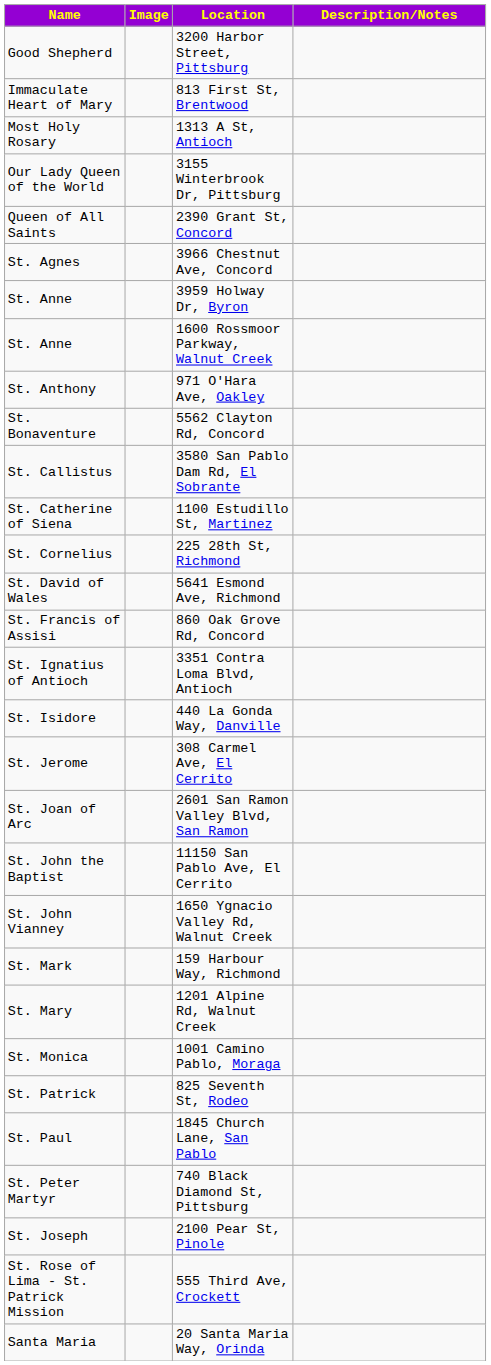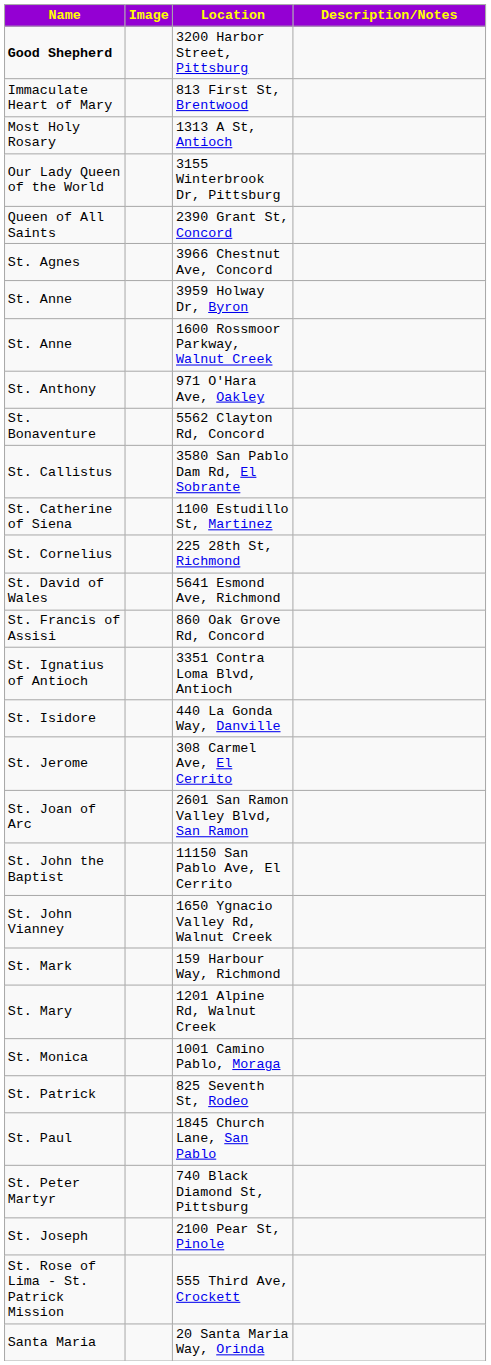(60, 53) normal -> (60, 53) bold
